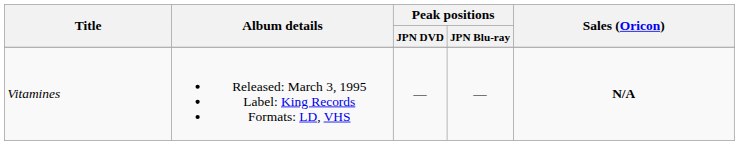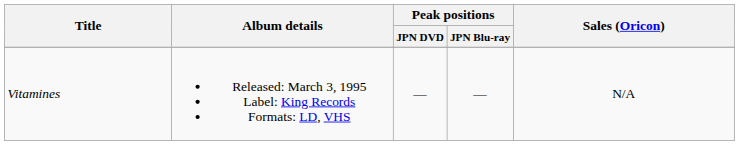(624, 93) bold -> (624, 93) normal
